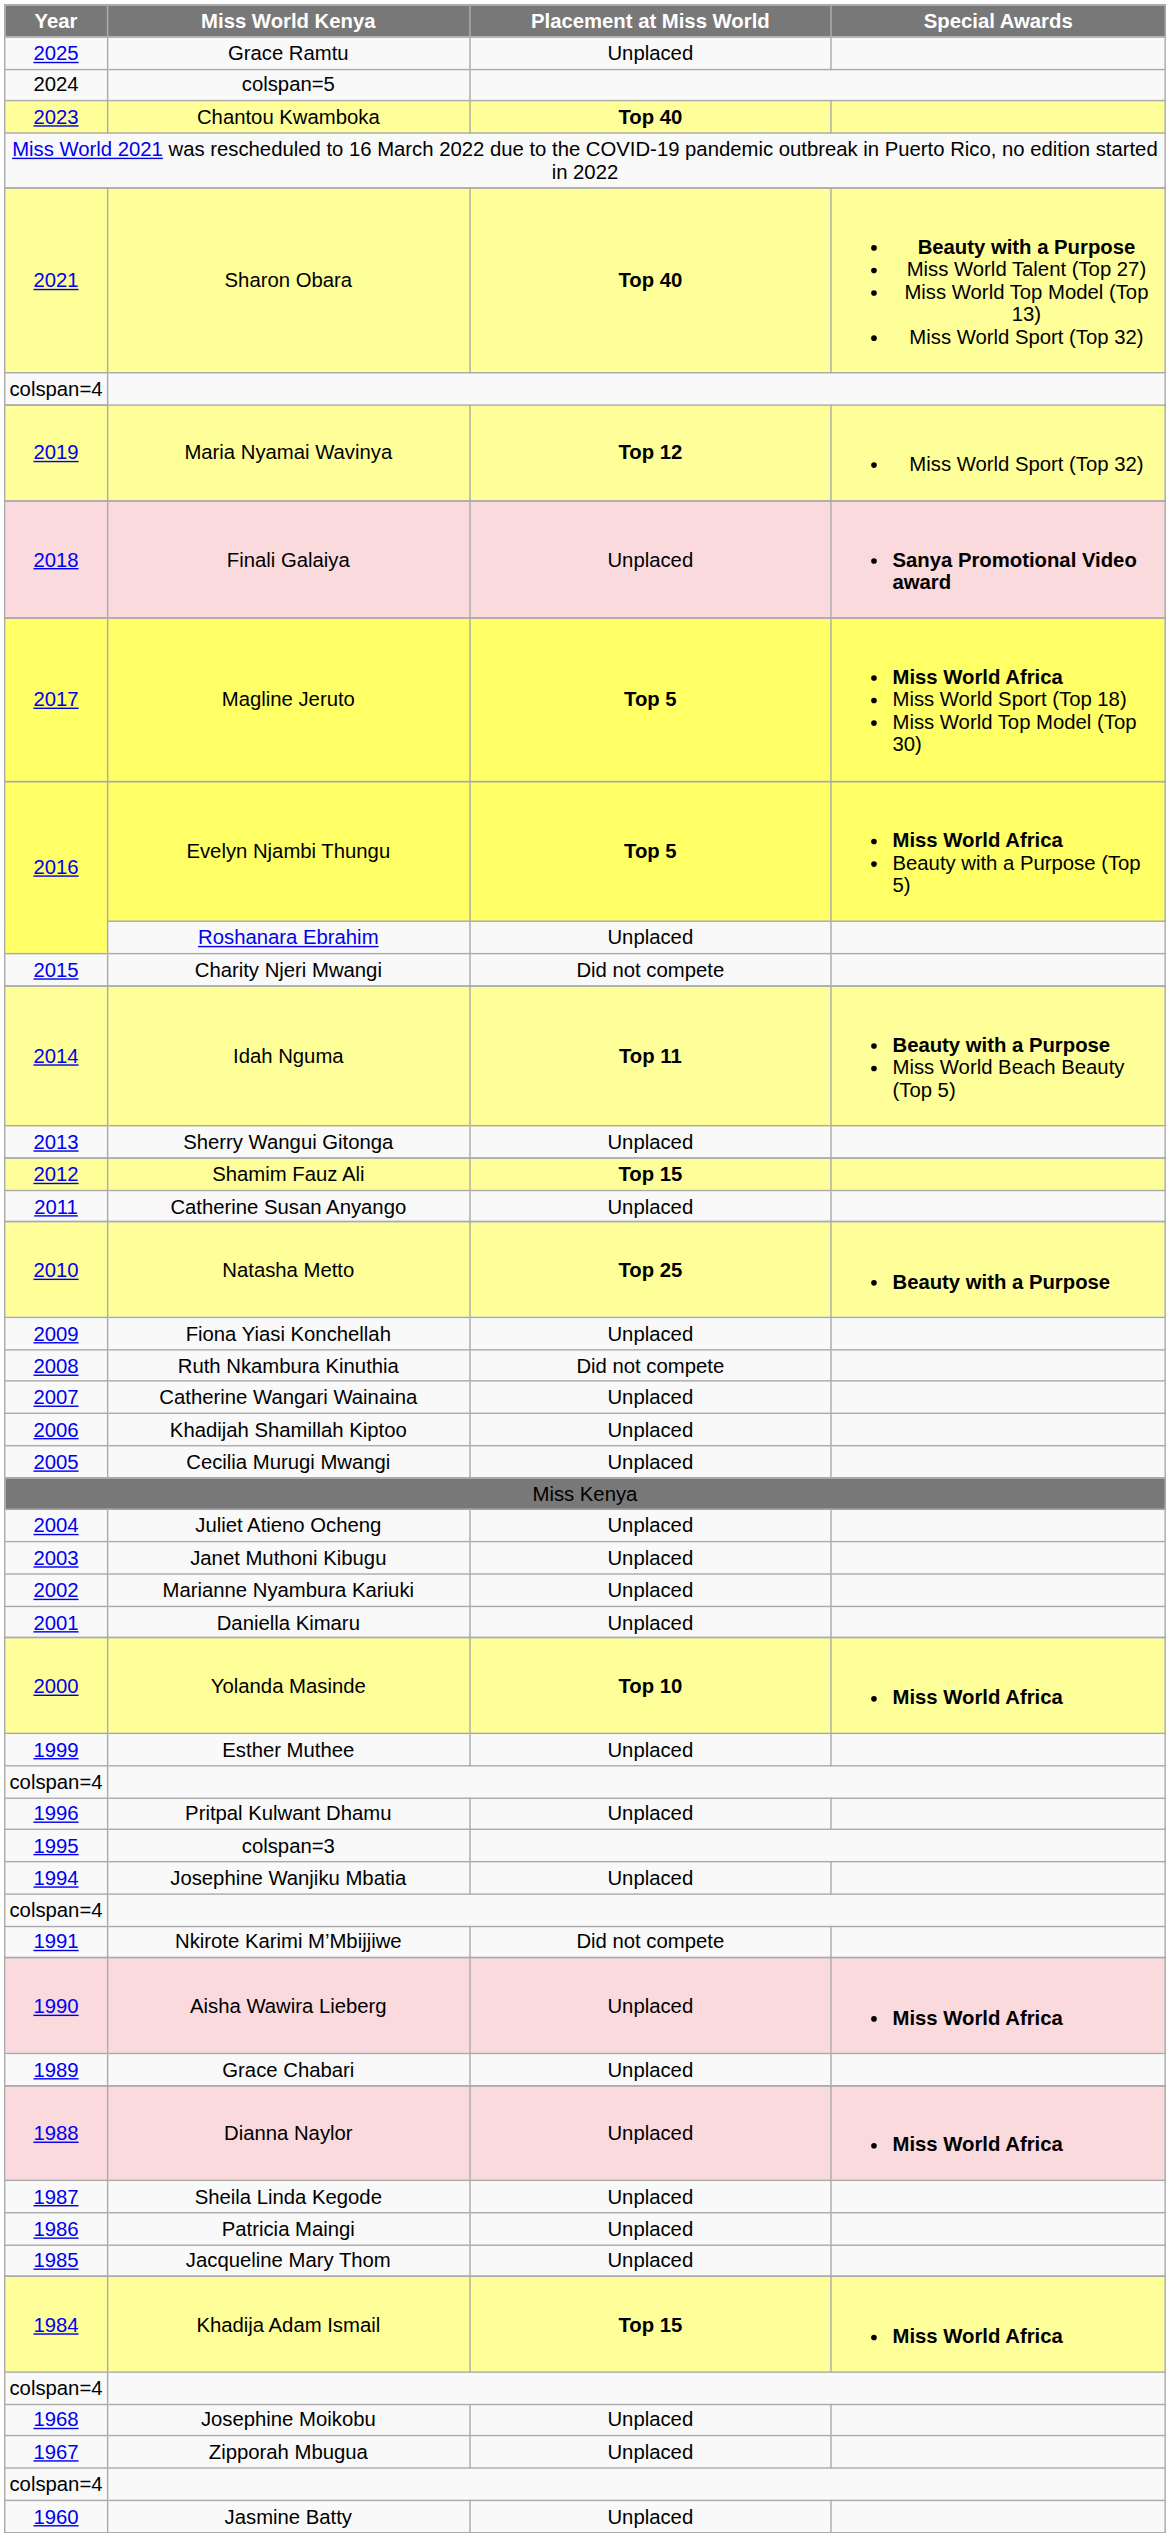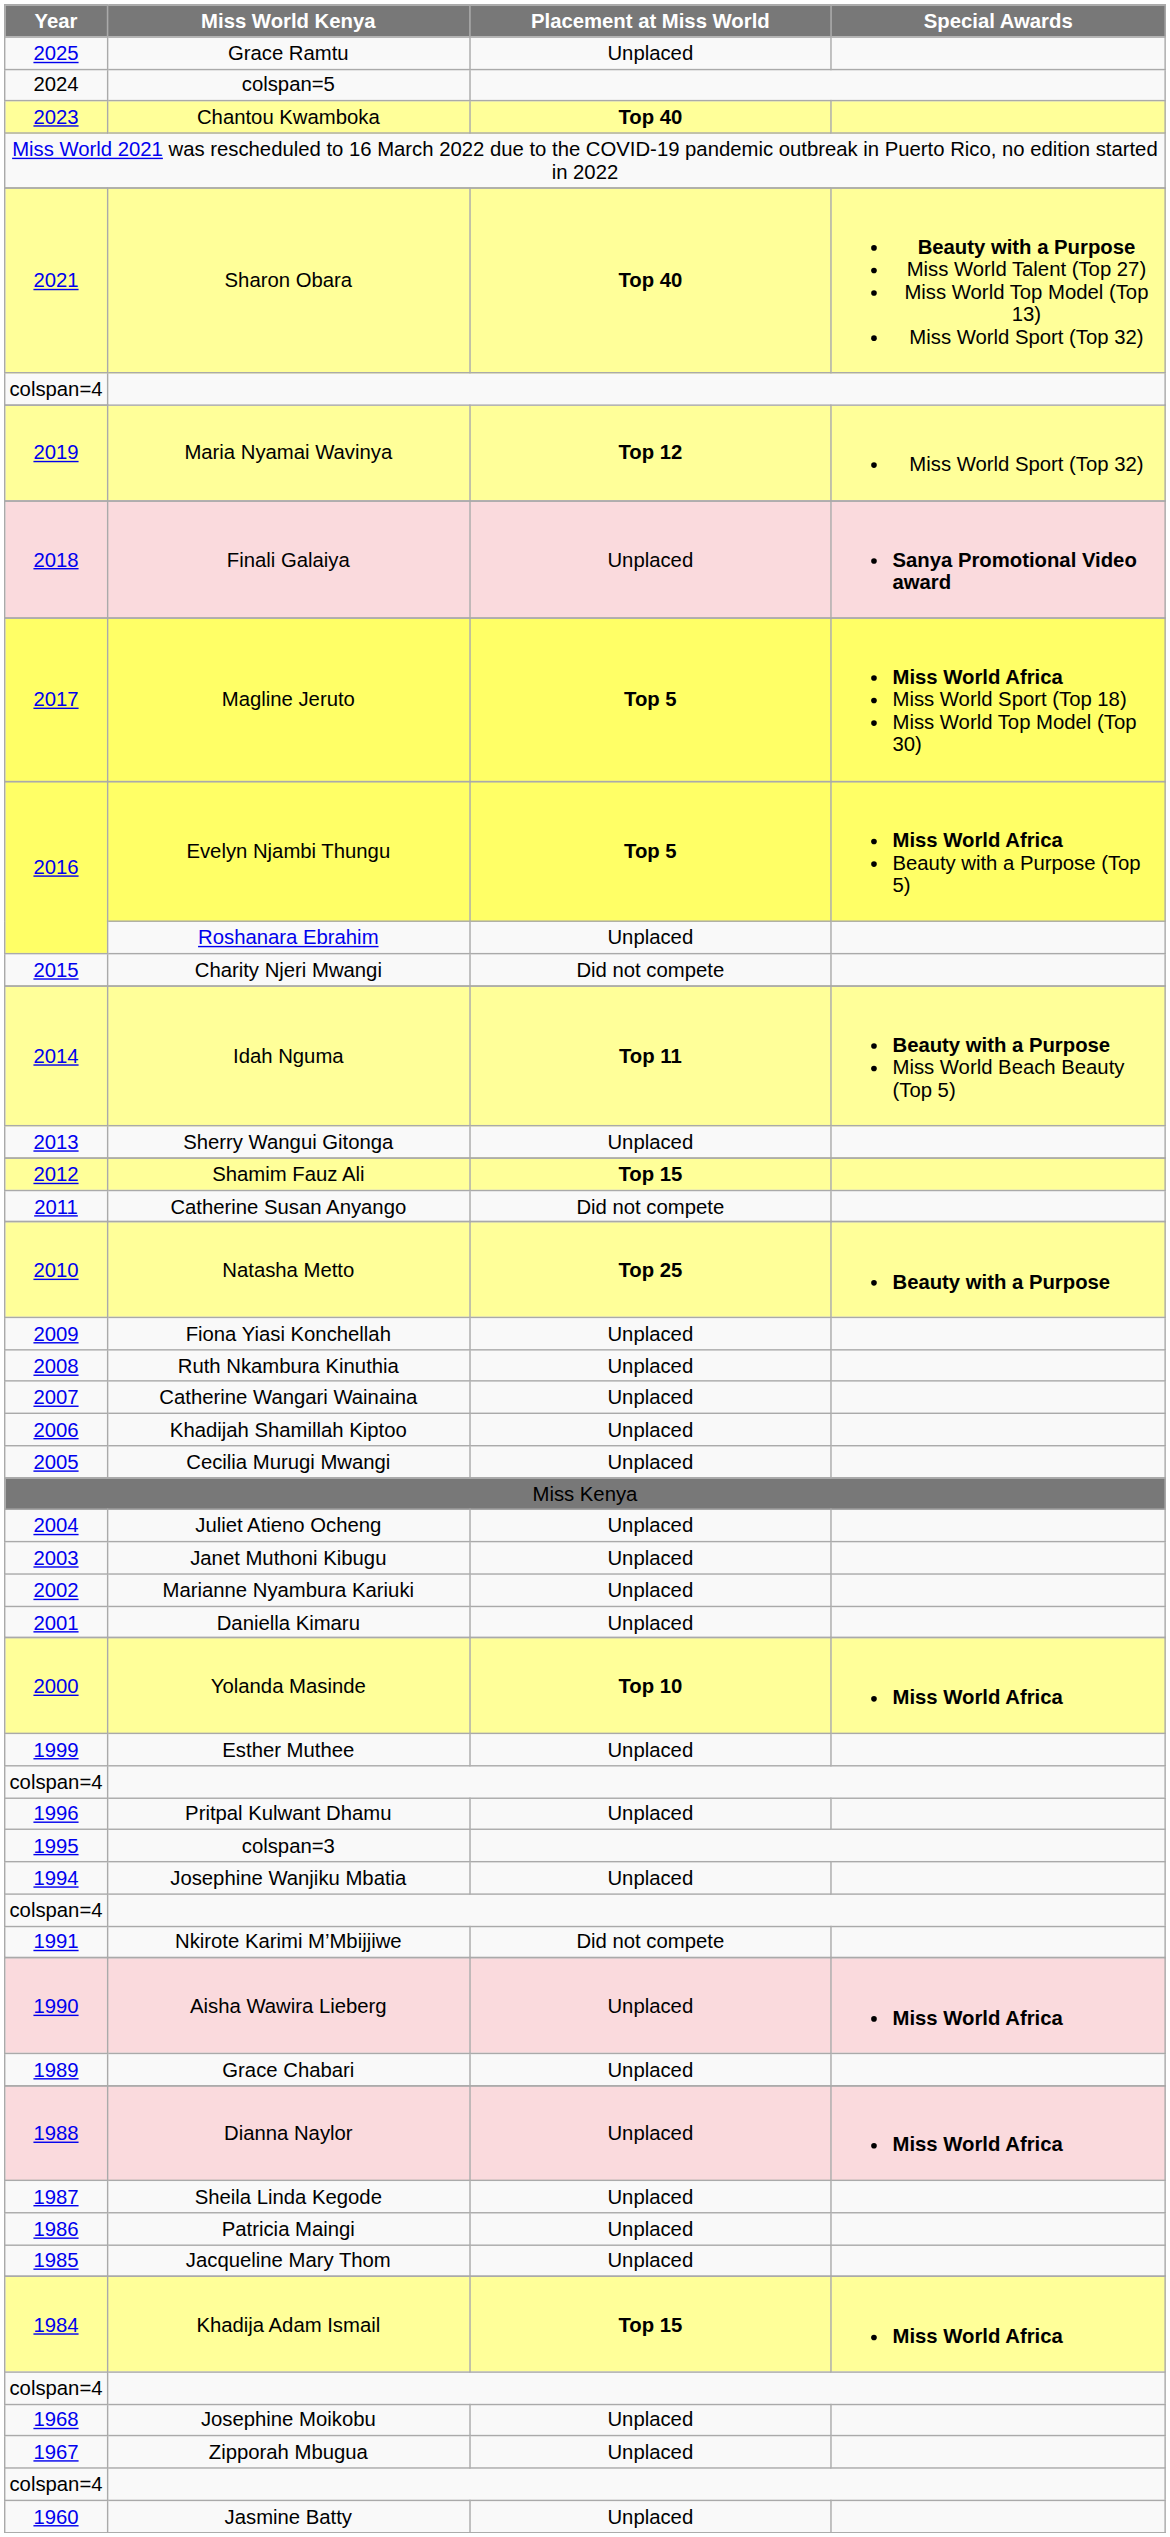(650, 1207) Unplaced -> (650, 1207) Did not compete
(650, 1366) Did not compete -> (650, 1366) Unplaced
